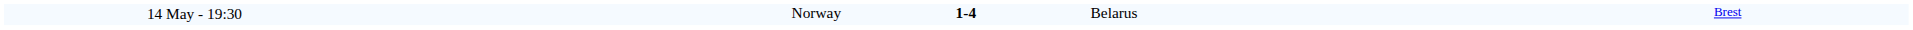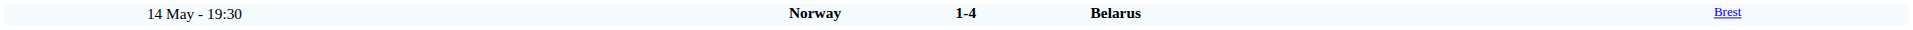(816, 13) normal -> (815, 13) bold
(1114, 13) normal -> (1116, 13) bold
